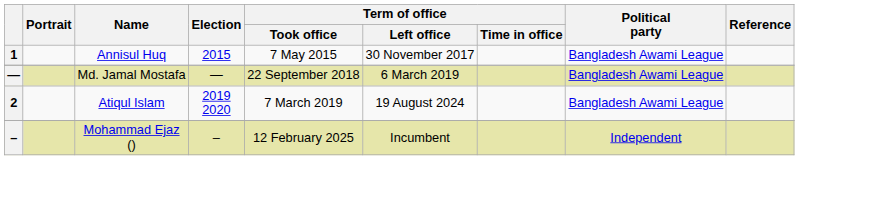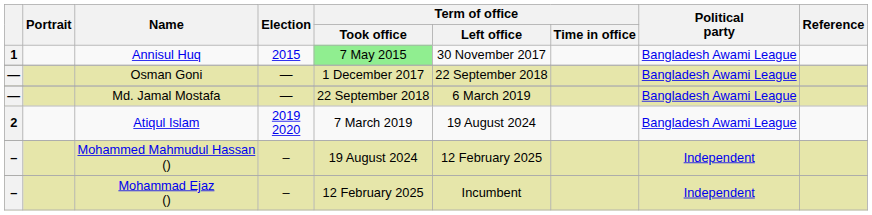(303, 55) no background -> (373, 55) lightgreen background
+ row: (166, 75)
+ row: (166, 158)
